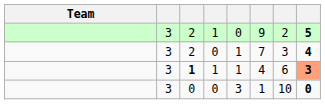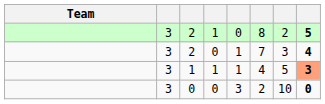(262, 33) 9 -> (262, 33) 8
(192, 70) bold -> (192, 70) normal
(285, 70) 6 -> (285, 70) 5
(262, 89) 1 -> (262, 89) 2
